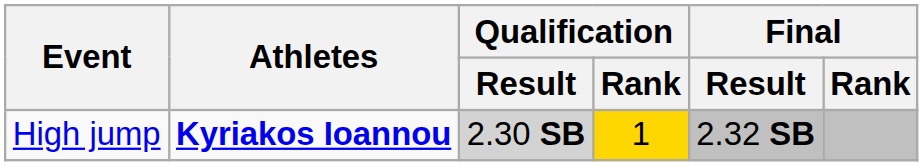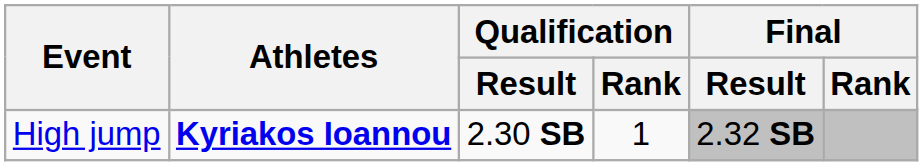(526, 135) lightgrey background -> (526, 135) no background
(641, 135) gold background -> (641, 135) no background
